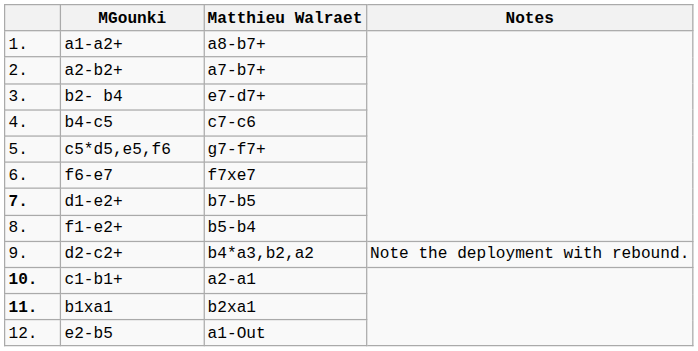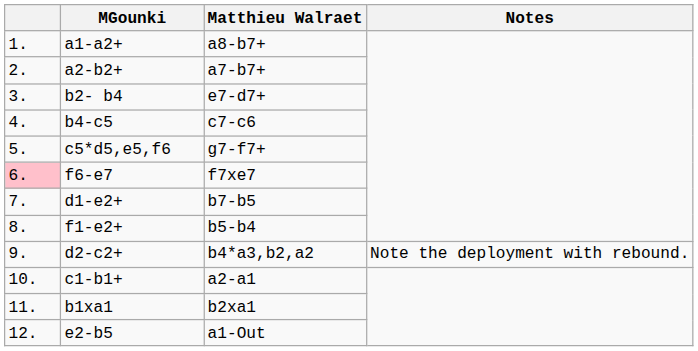(18, 175) no background -> (18, 175) pink background
(18, 202) bold -> (18, 202) normal
(33, 280) bold -> (33, 280) normal
(23, 307) bold -> (23, 307) normal
